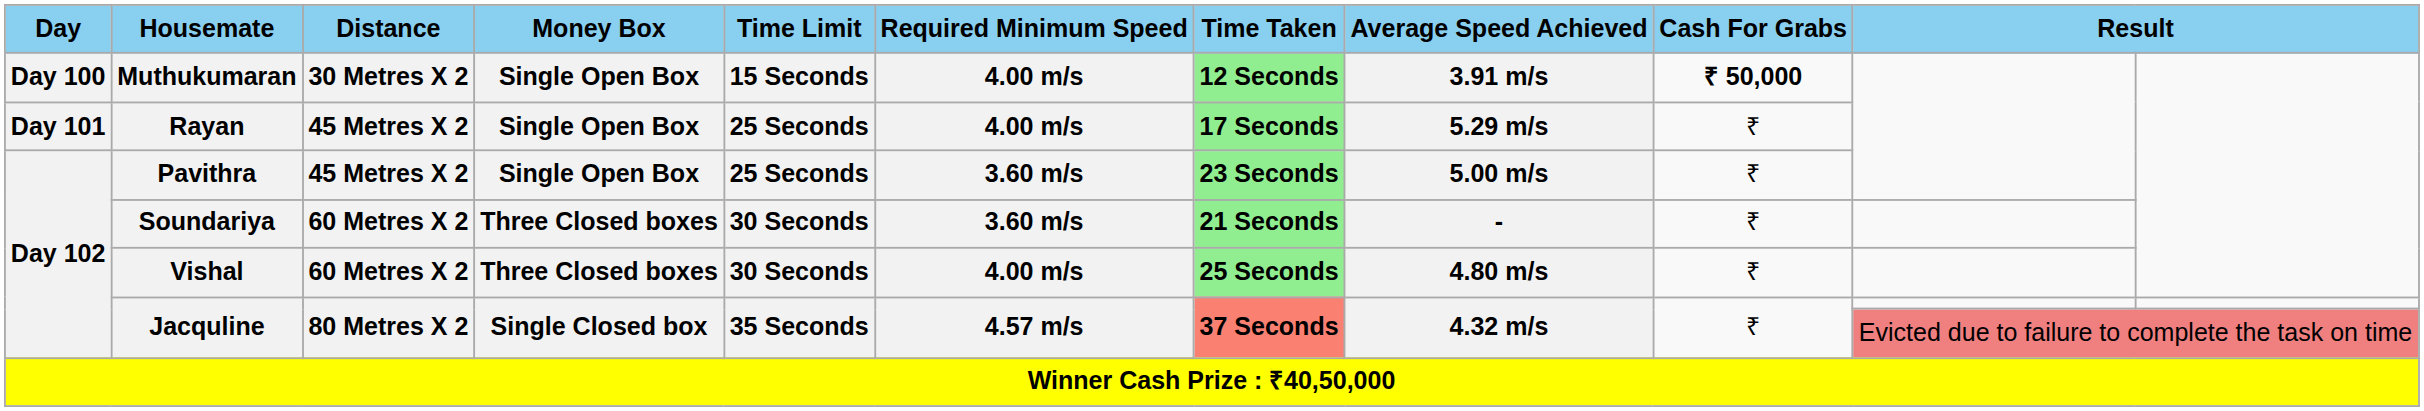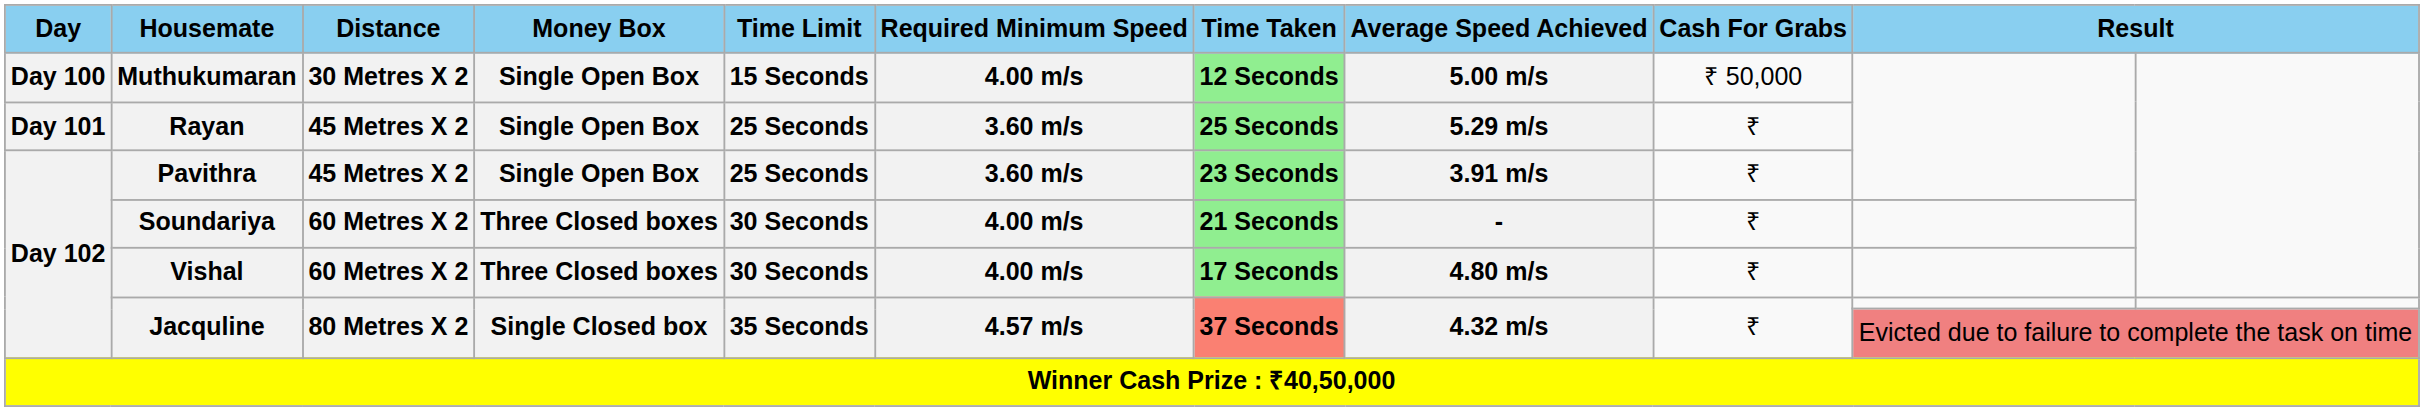(1499, 77) 3.91 m/s -> (1499, 77) 5.00 m/s
(1753, 77) bold -> (1753, 77) normal
(1034, 125) 4.00 m/s -> (1034, 125) 3.60 m/s
(1269, 125) 17 Seconds -> (1269, 125) 25 Seconds
(1499, 174) 5.00 m/s -> (1499, 174) 3.91 m/s
(1034, 222) 3.60 m/s -> (1034, 222) 4.00 m/s
(1269, 271) 25 Seconds -> (1269, 271) 17 Seconds
